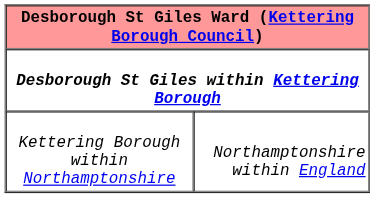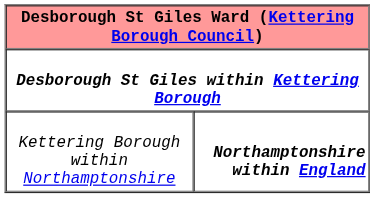(289, 161) normal -> (289, 161) bold
